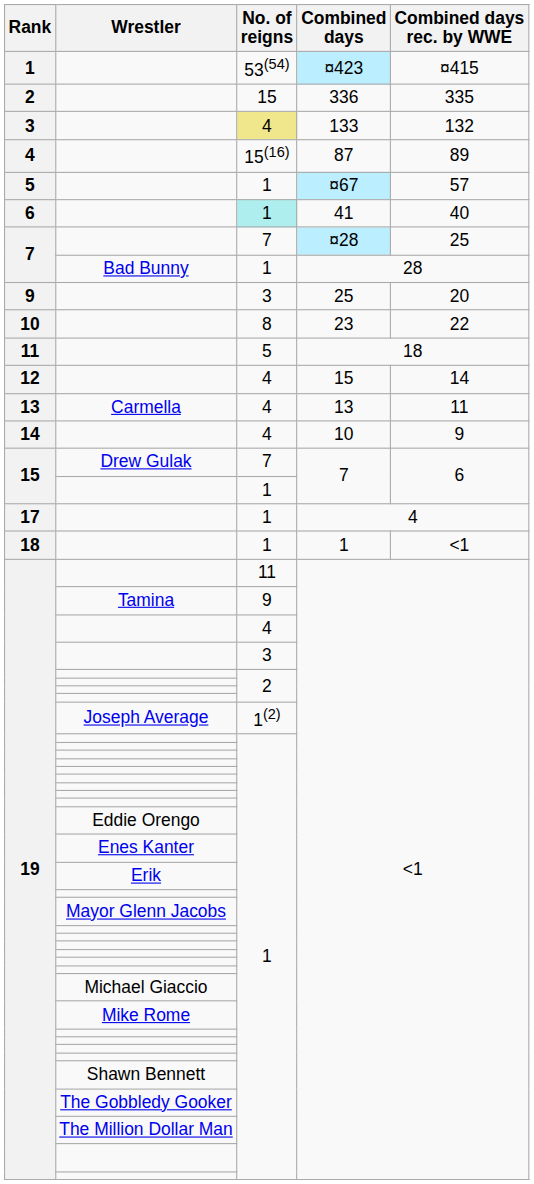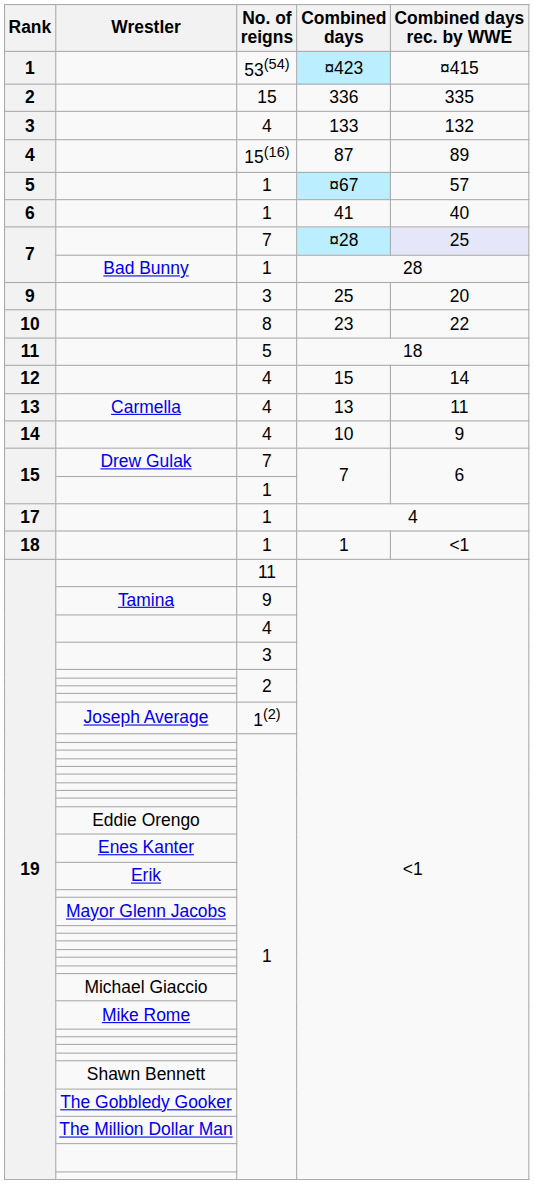(267, 125) khaki background -> (267, 125) no background
(267, 213) paleturquoise background -> (267, 213) no background
(459, 240) no background -> (459, 240) lavender background
